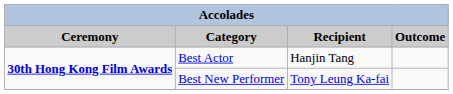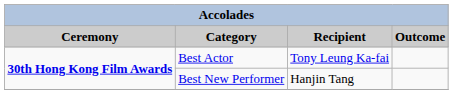(322, 57) Hanjin Tang -> (340, 57) Tony Leung Ka-fai
(340, 79) Tony Leung Ka-fai -> (322, 79) Hanjin Tang
